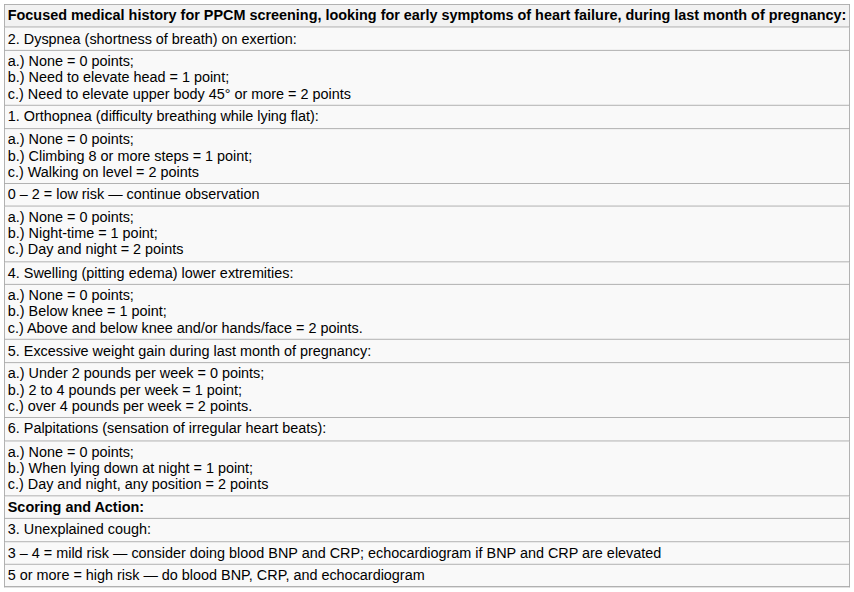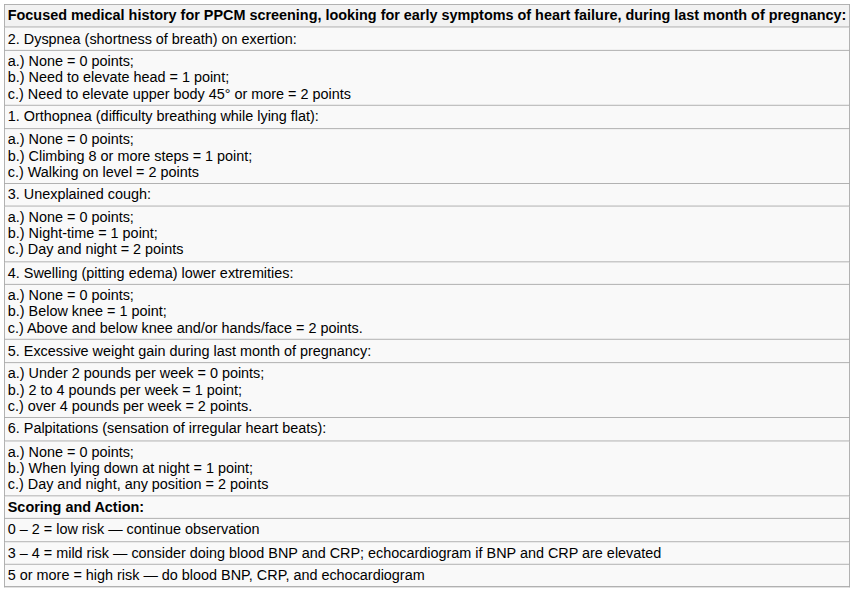(134, 194) 0 – 2 = low risk — continue observation -> (79, 194) 3. Unexplained cough:
(79, 530) 3. Unexplained cough: -> (134, 530) 0 – 2 = low risk — continue observation
